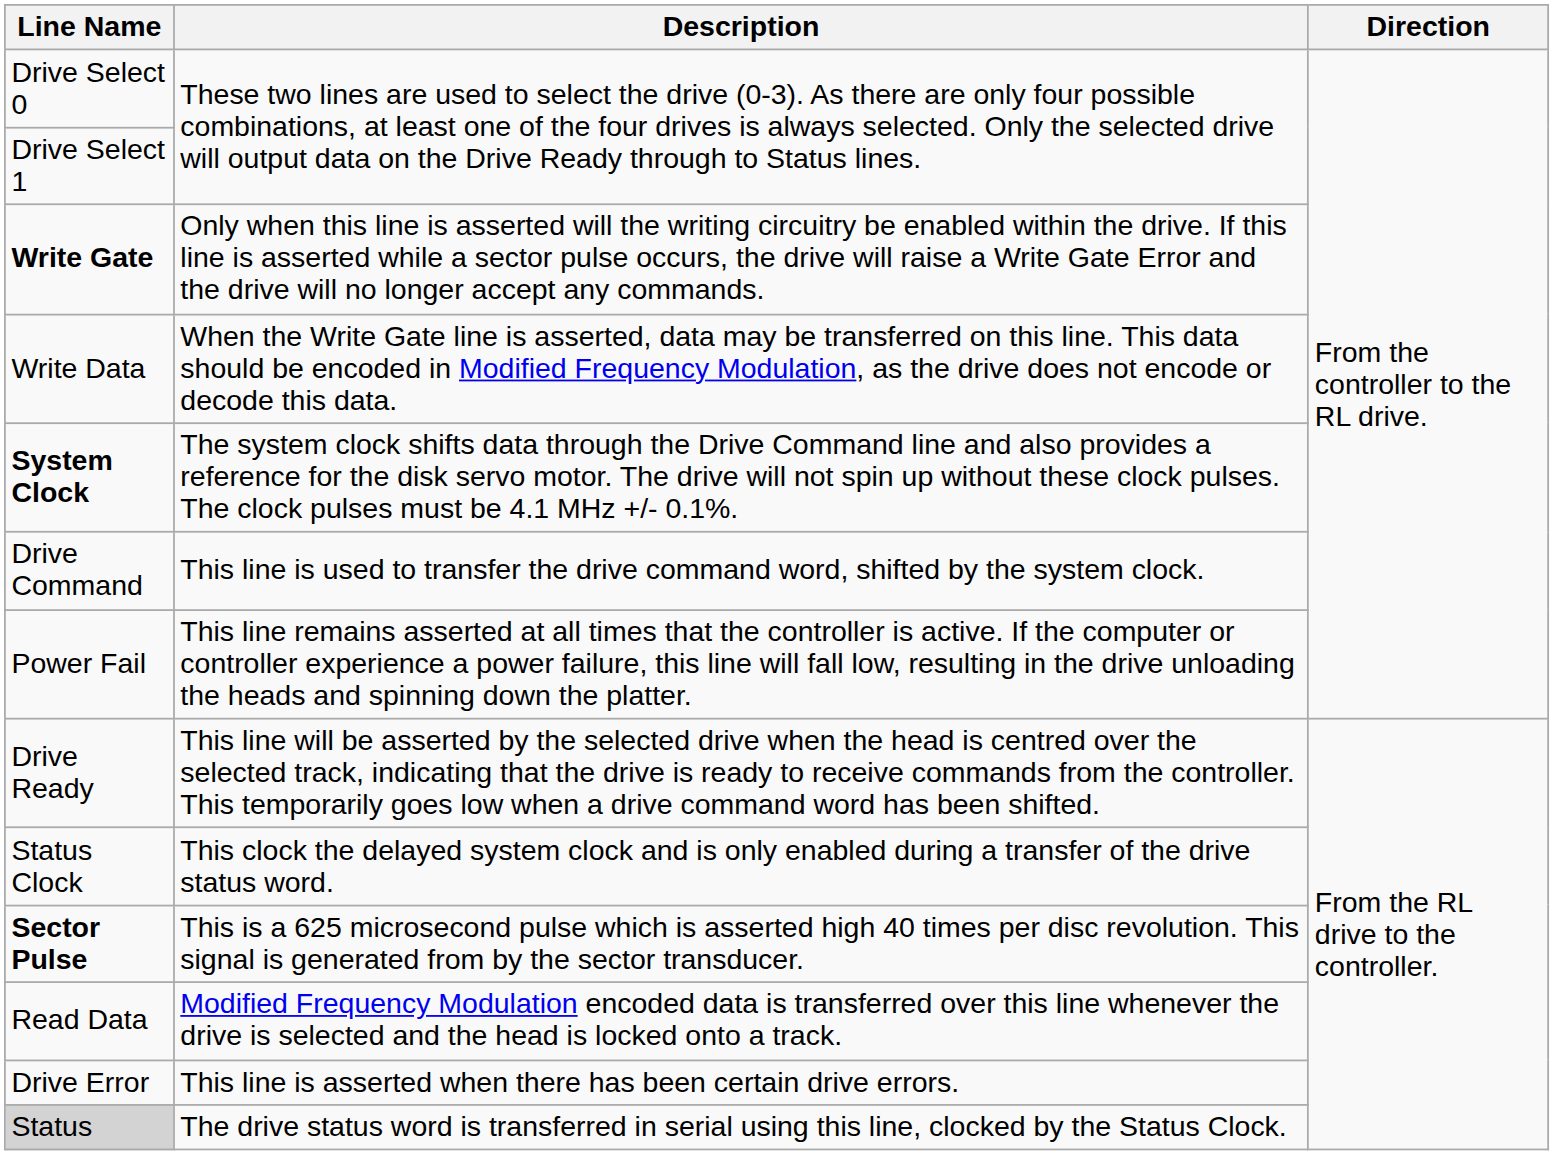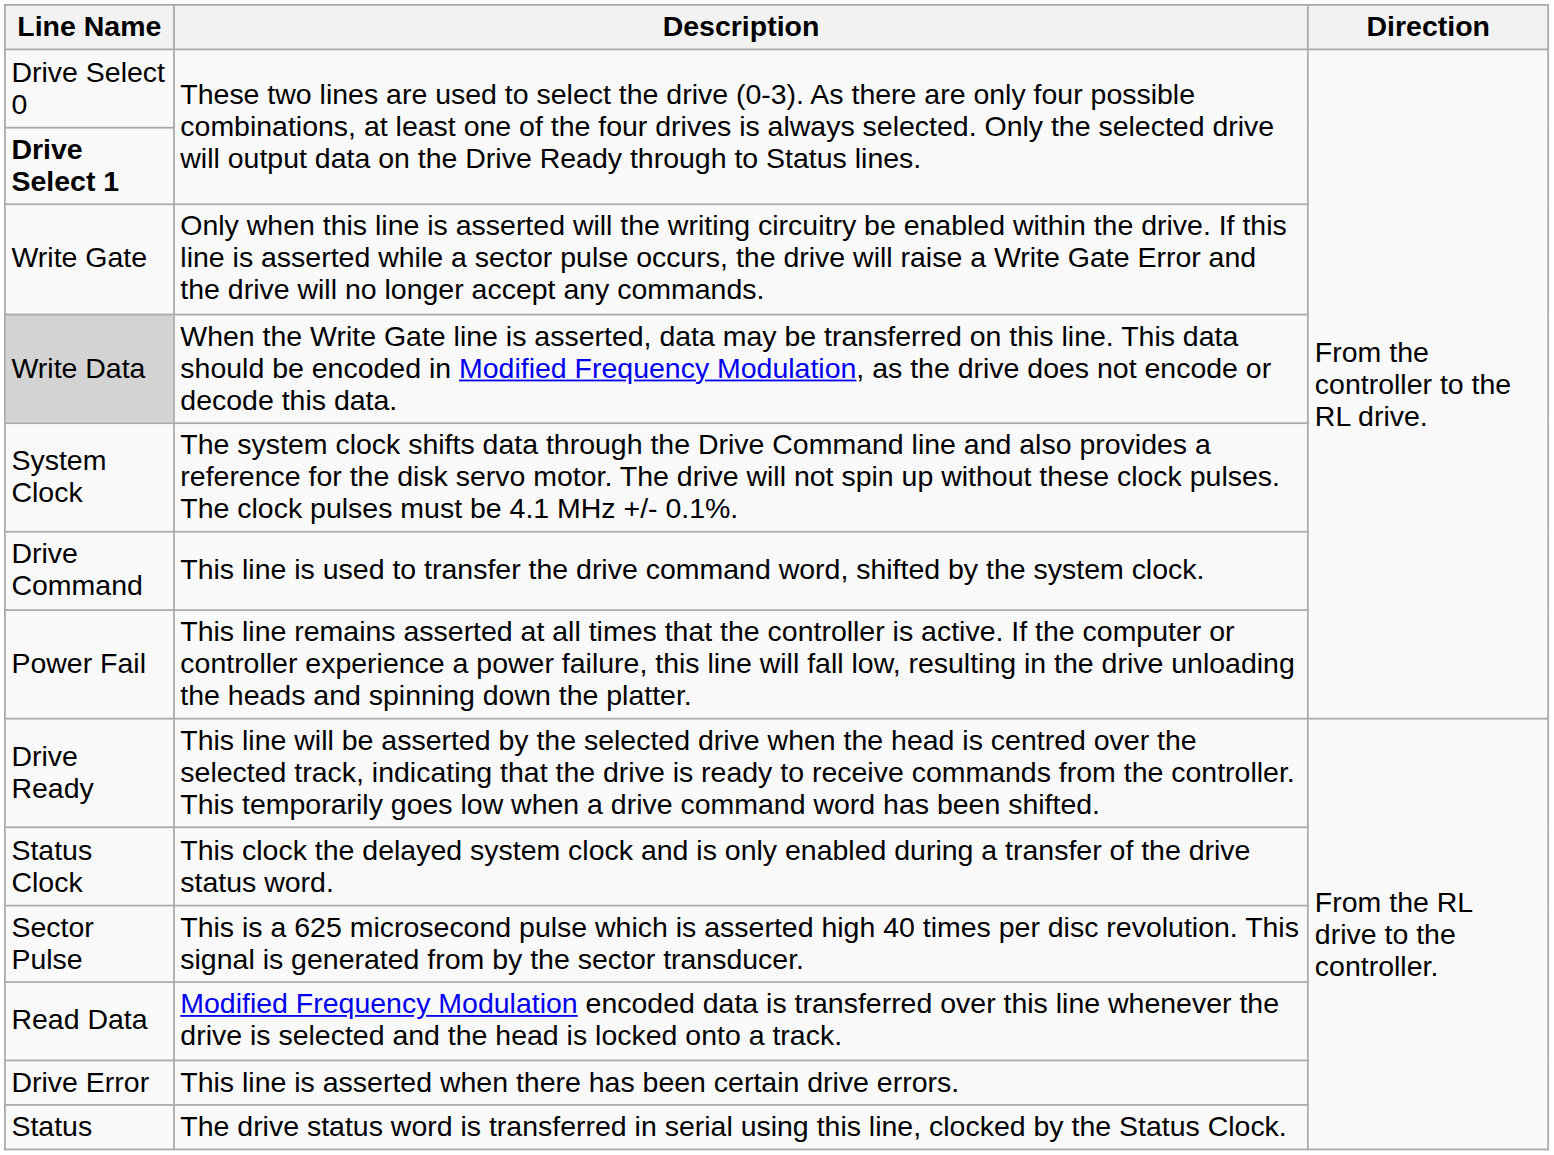(88, 165) normal -> (65, 165) bold
(82, 258) bold -> (79, 258) normal
(78, 367) no background -> (78, 367) lightgrey background
(62, 477) bold -> (59, 477) normal
(56, 943) bold -> (53, 943) normal
(52, 1126) lightgrey background -> (52, 1126) no background
